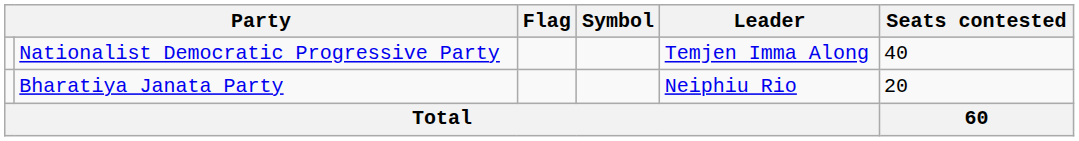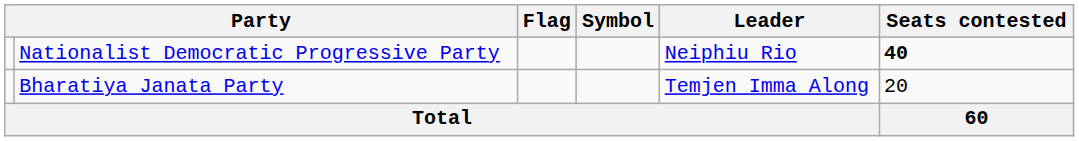(767, 54) Temjen Imma Along -> (731, 54) Neiphiu Rio
(896, 54) normal -> (896, 54) bold
(731, 86) Neiphiu Rio -> (767, 86) Temjen Imma Along
